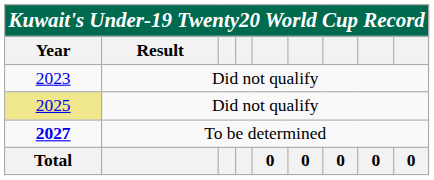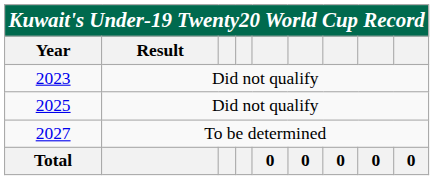(53, 105) khaki background -> (53, 105) no background
(53, 133) bold -> (53, 133) normal
